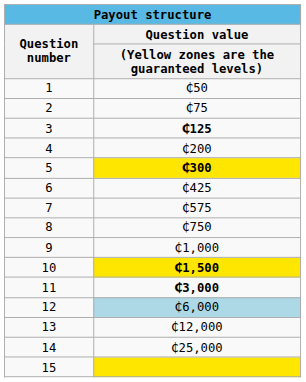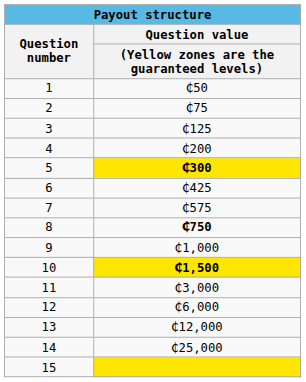(197, 128) bold -> (197, 128) normal
(197, 228) normal -> (197, 228) bold
(197, 287) bold -> (197, 287) normal
(197, 307) lightblue background -> (197, 307) no background
